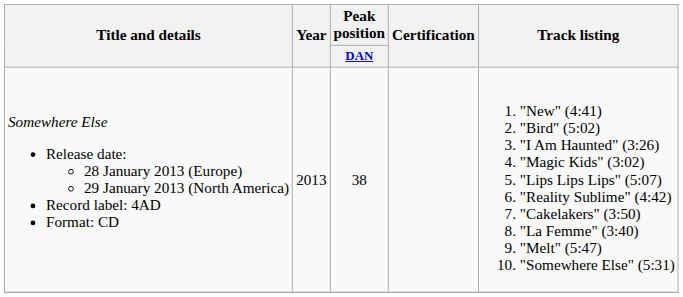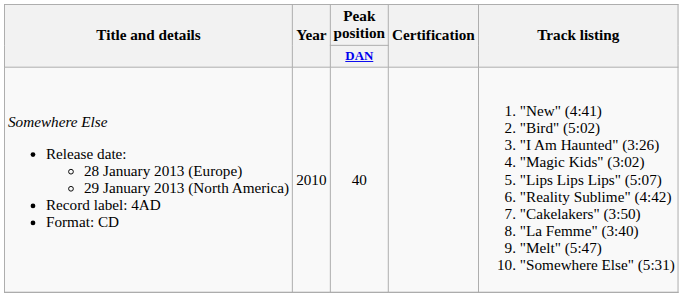(311, 179) 2013 -> (311, 179) 2010
(359, 179) 38 -> (359, 179) 40
